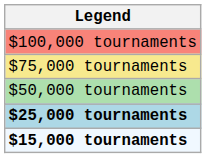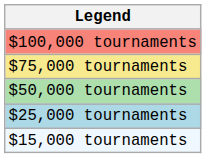(98, 116) bold -> (98, 116) normal
(98, 141) bold -> (98, 141) normal
